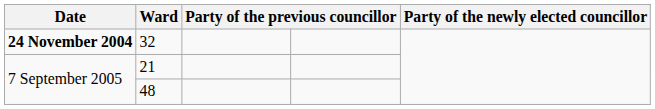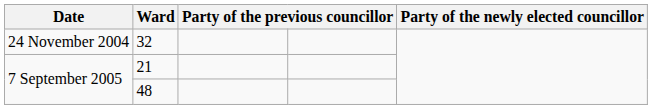(70, 41) bold -> (69, 41) normal
